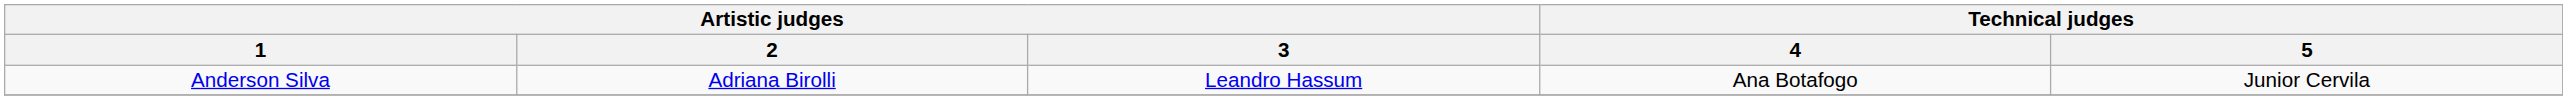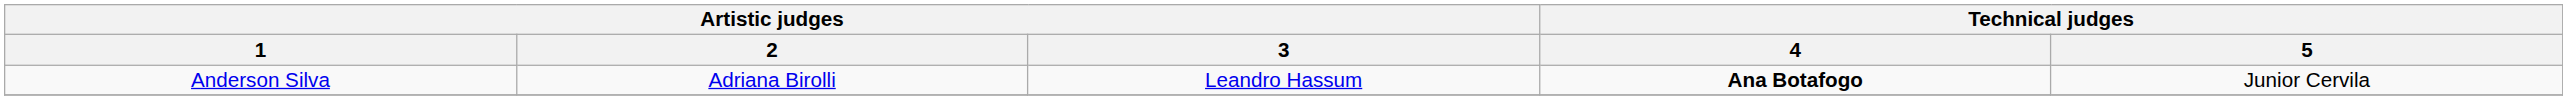(1795, 79) normal -> (1795, 79) bold
